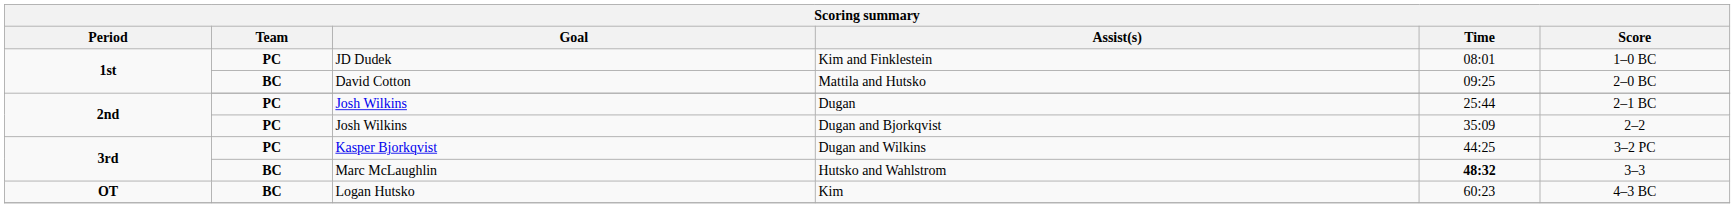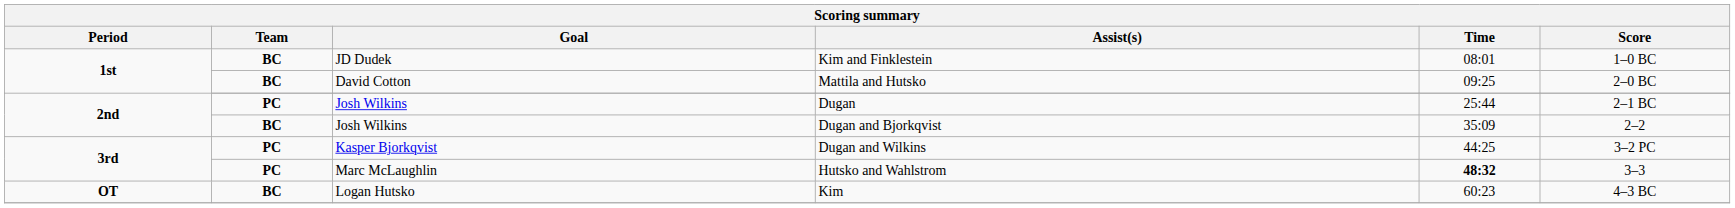(272, 59) PC -> (272, 59) BC
(272, 125) PC -> (272, 125) BC
(272, 170) BC -> (272, 170) PC
